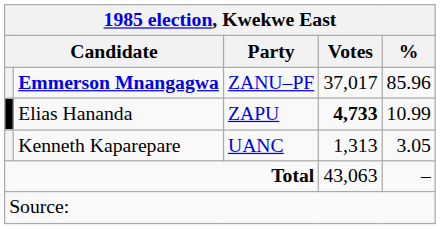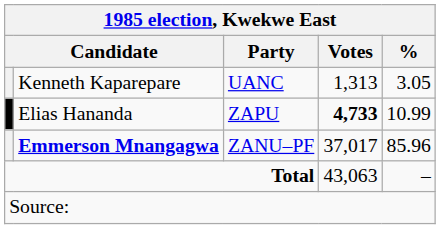rows swapped: (119, 82) <-> (99, 144)
